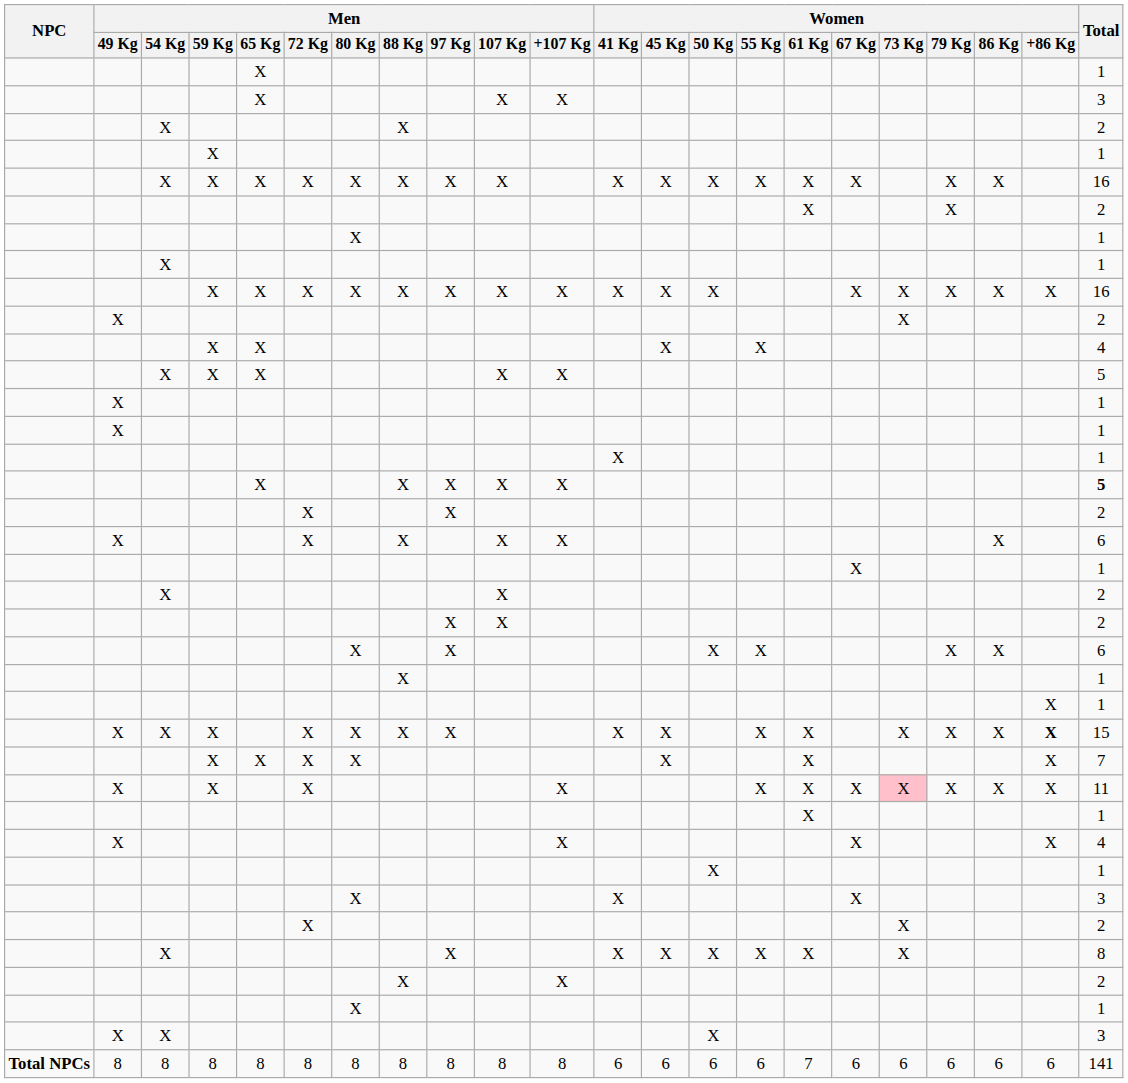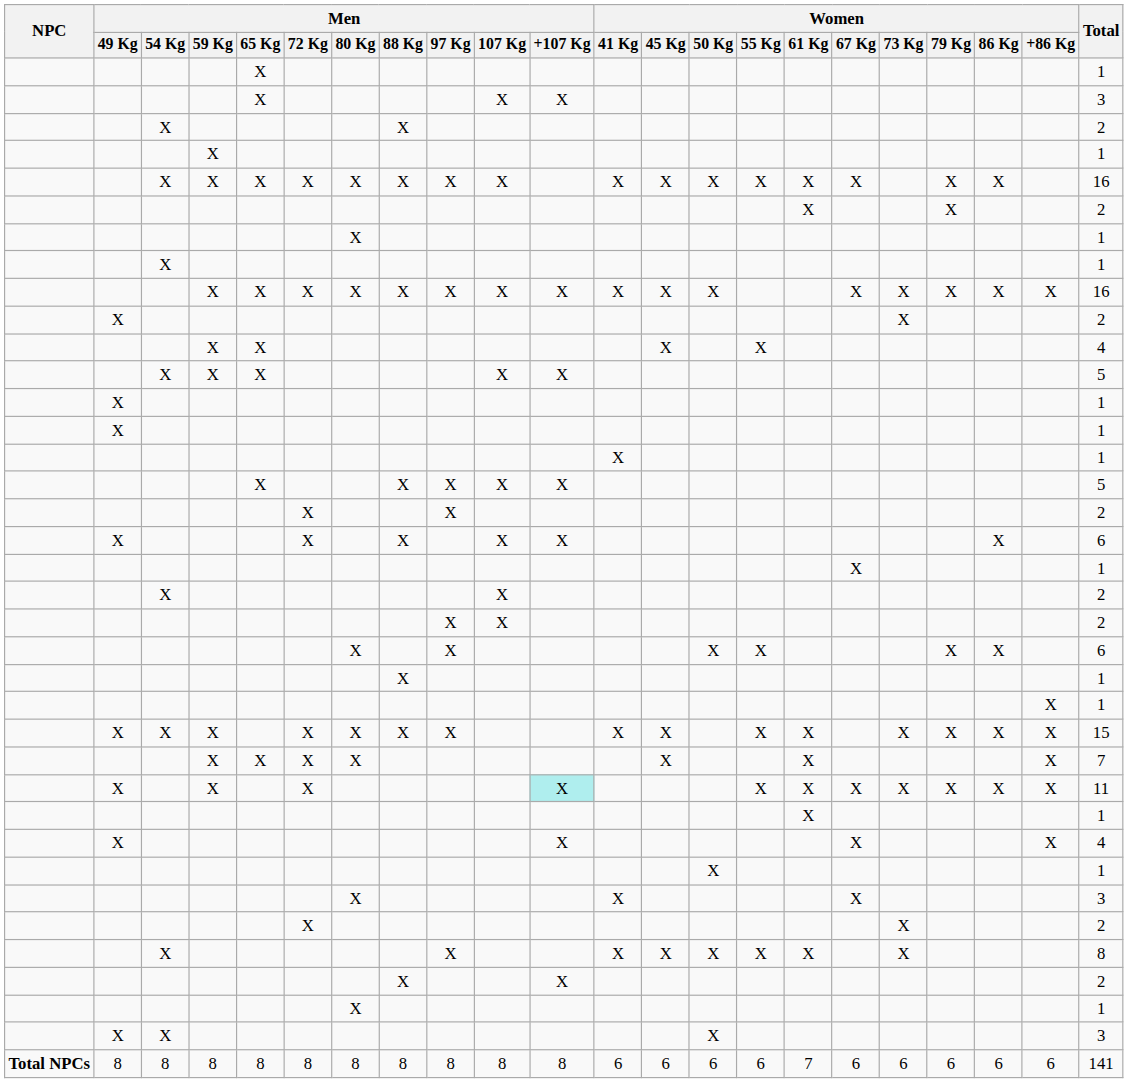(1101, 485) bold -> (1101, 485) normal
(1051, 733) bold -> (1051, 733) normal
(562, 788) no background -> (562, 788) paleturquoise background
(903, 788) pink background -> (903, 788) no background
